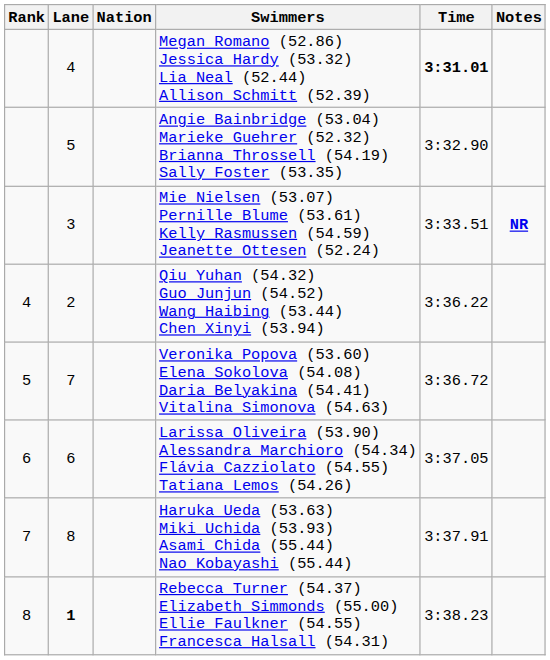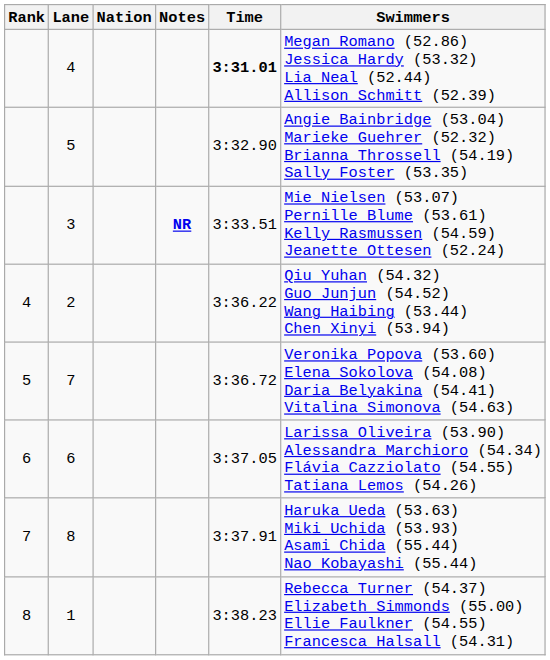columns swapped: (288, 17) <-> (519, 17)
(71, 615) bold -> (71, 615) normal
